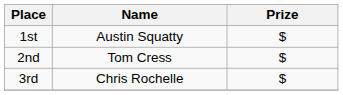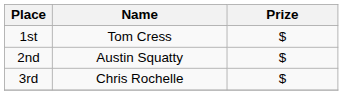(140, 36) Austin Squatty -> (140, 36) Tom Cress
(140, 57) Tom Cress -> (140, 57) Austin Squatty
